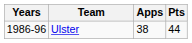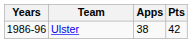(174, 30) 44 -> (174, 30) 42
